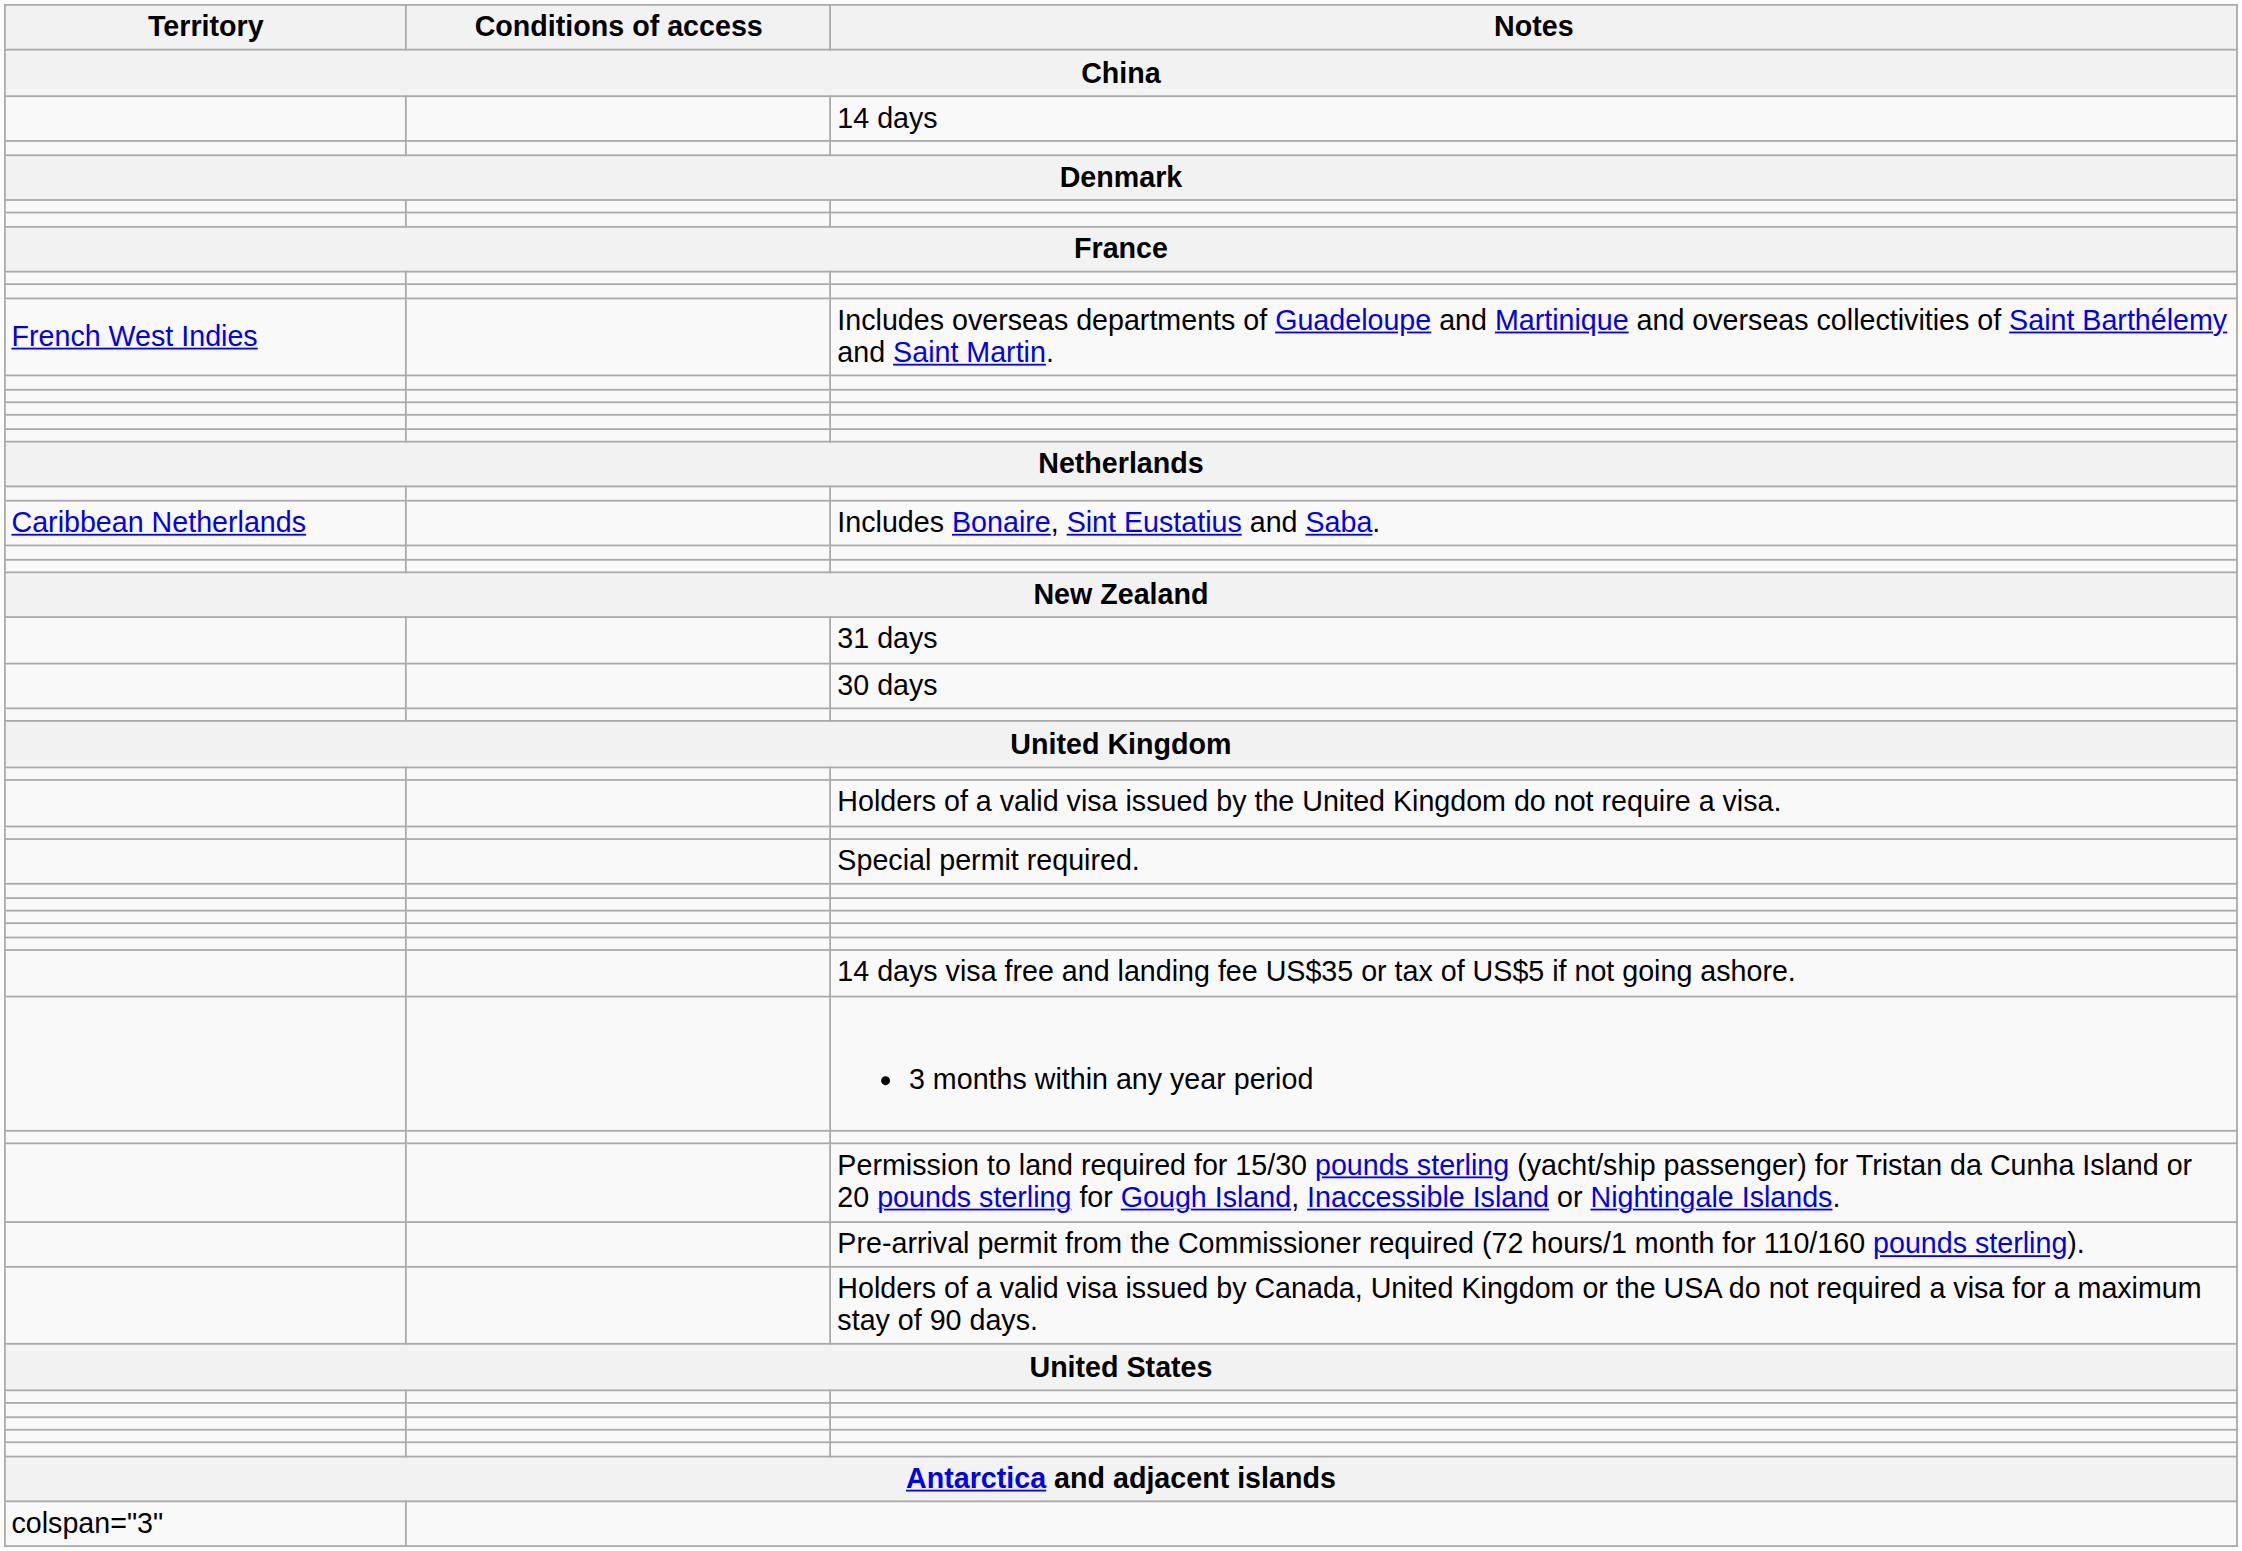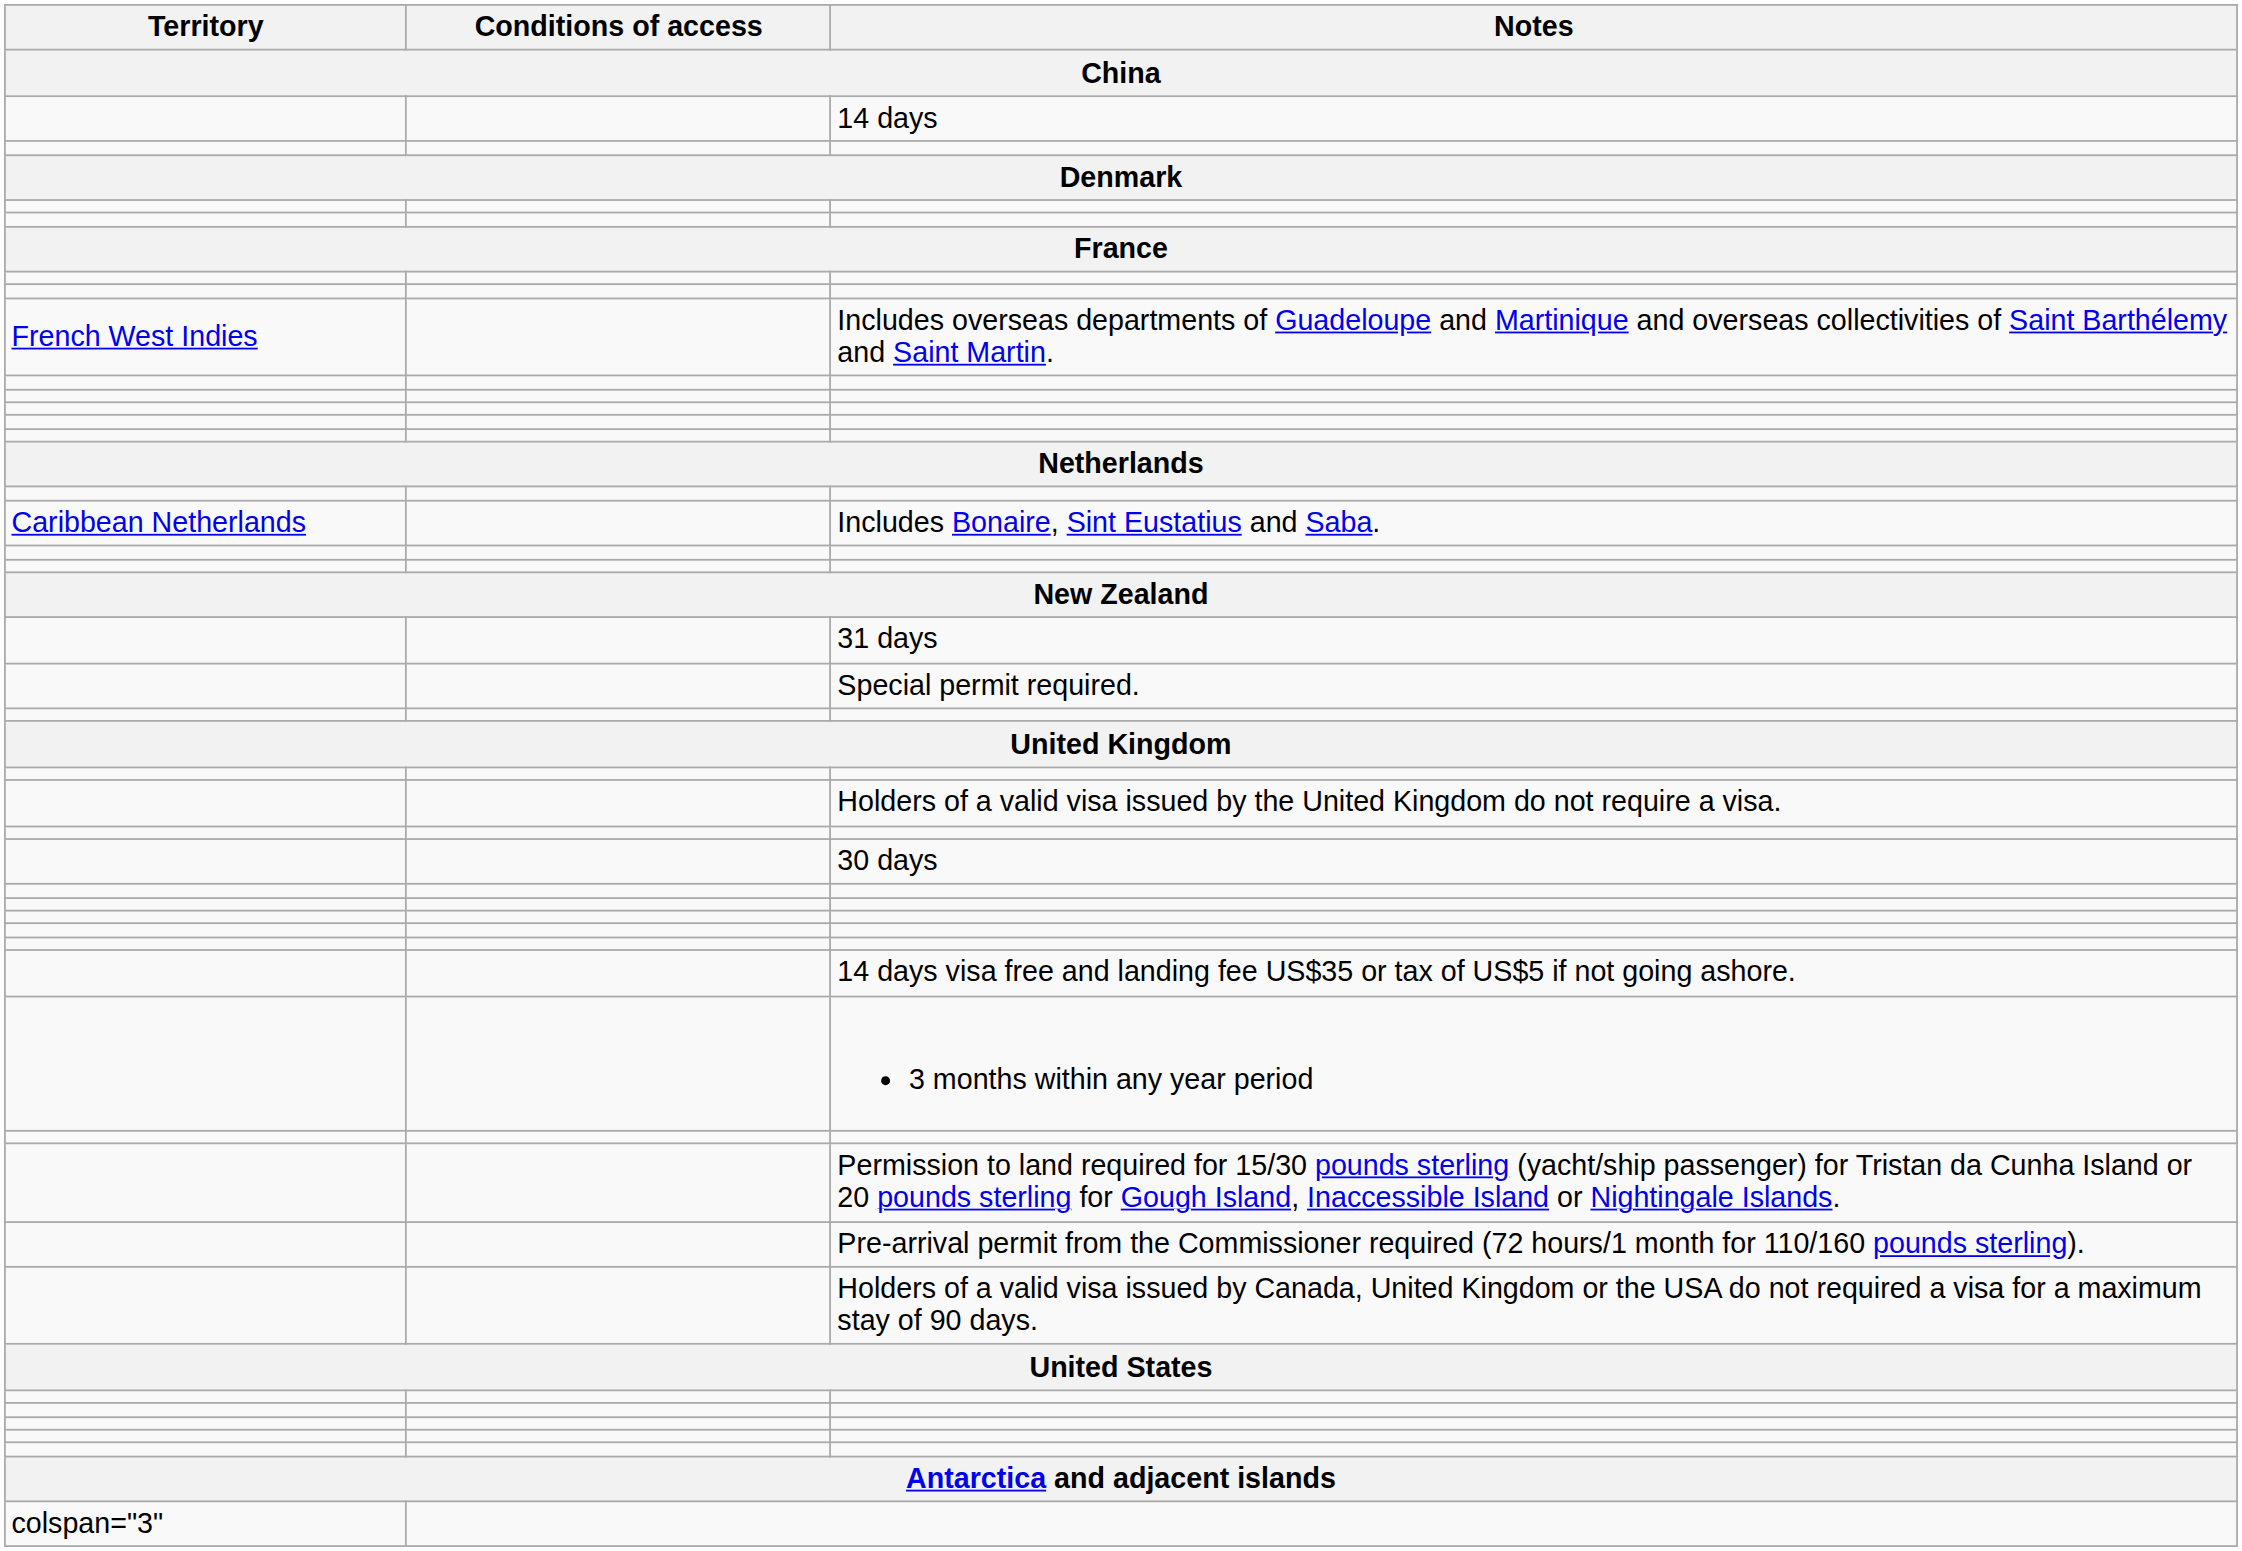rows swapped: (206, 686) <-> (206, 862)
